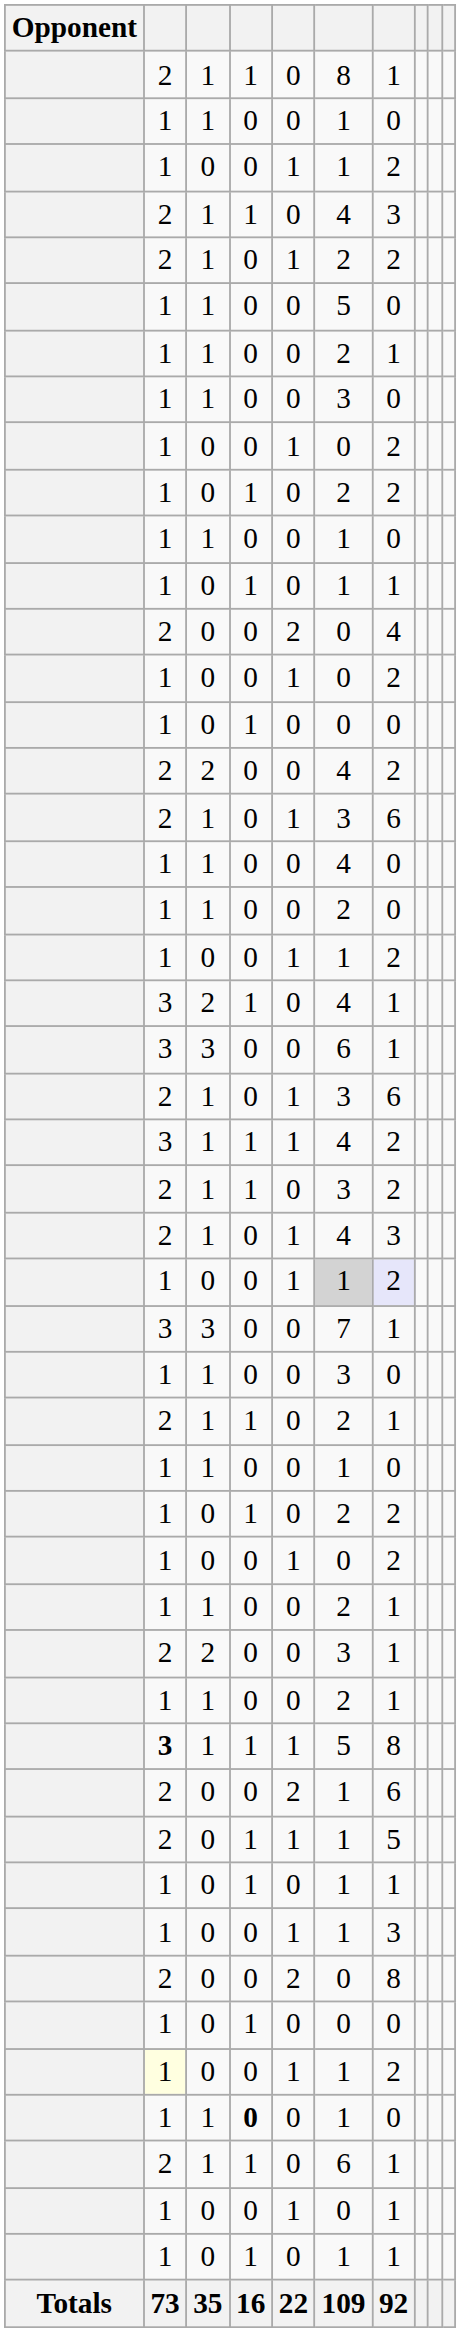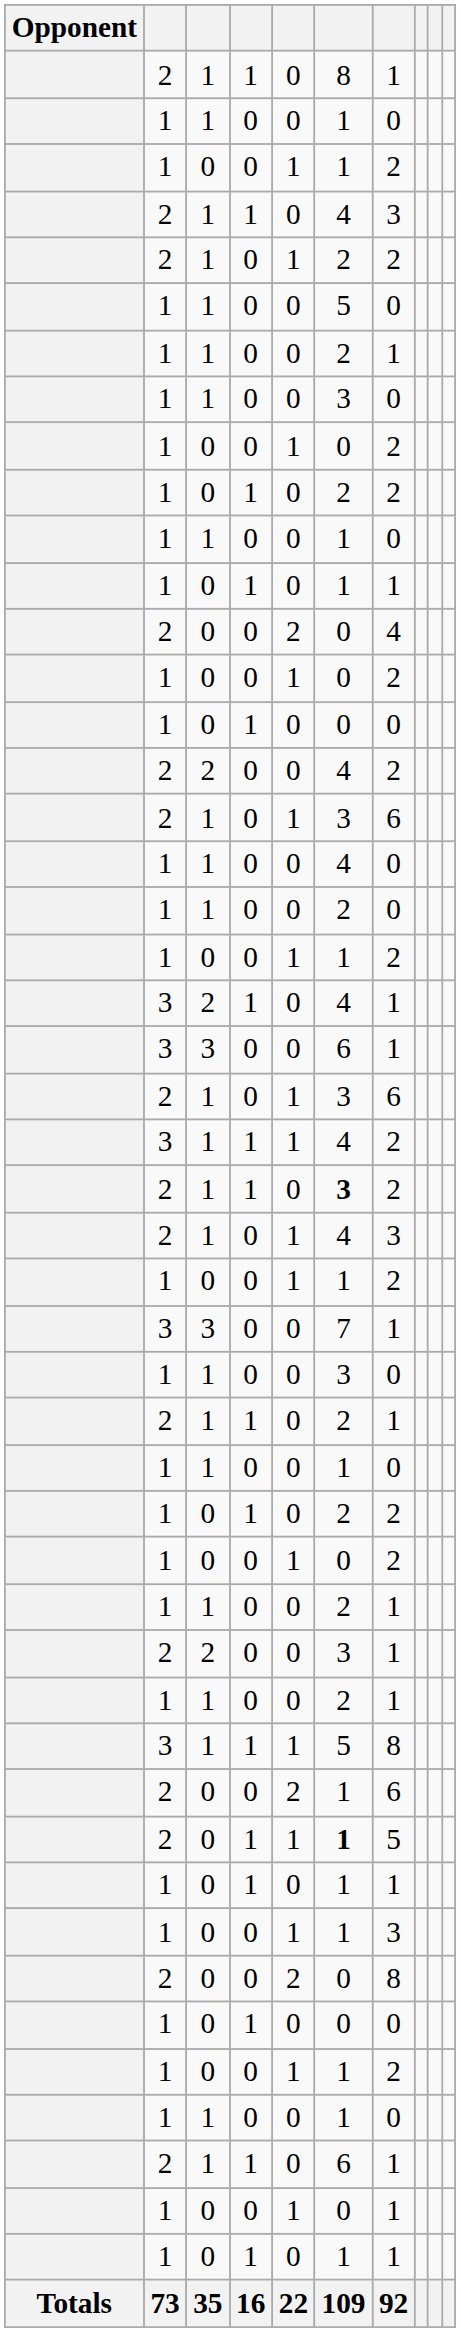(344, 1188) normal -> (344, 1188) bold
(344, 1281) lightgrey background -> (344, 1281) no background
(394, 1281) lavender background -> (394, 1281) no background
(165, 1745) bold -> (165, 1745) normal
(344, 1838) normal -> (344, 1838) bold
(165, 2070) lightyellow background -> (165, 2070) no background
(251, 2117) bold -> (251, 2117) normal
